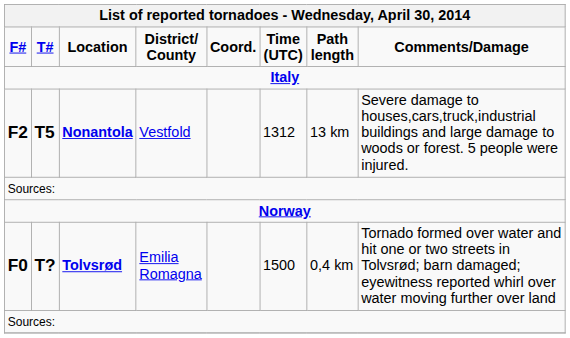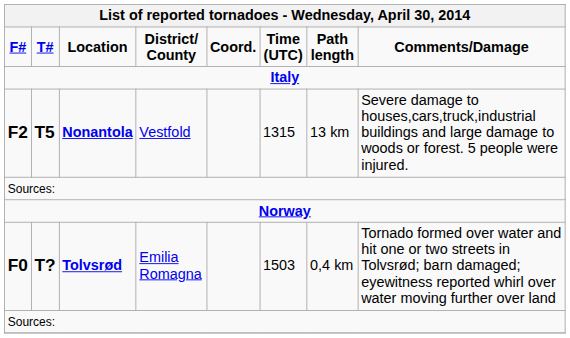(279, 133) 1312 -> (279, 133) 1315
(279, 266) 1500 -> (279, 266) 1503
